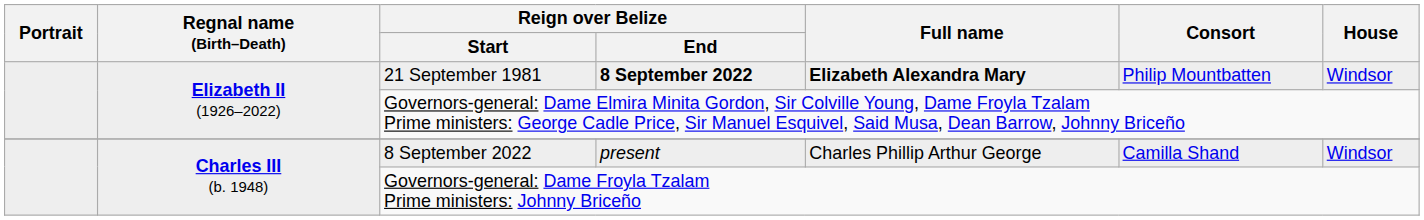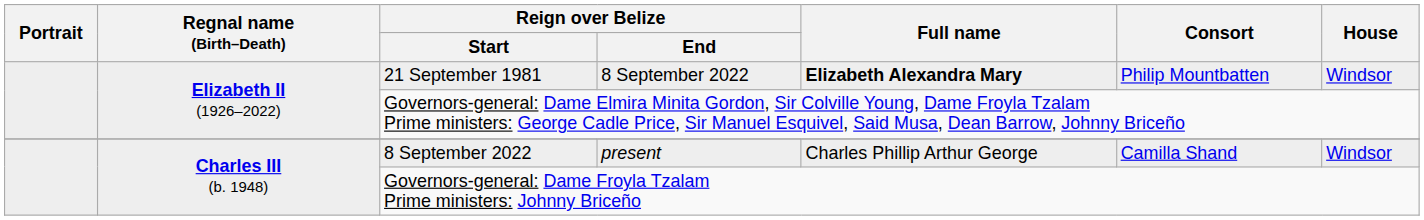(676, 75) bold -> (675, 75) normal
